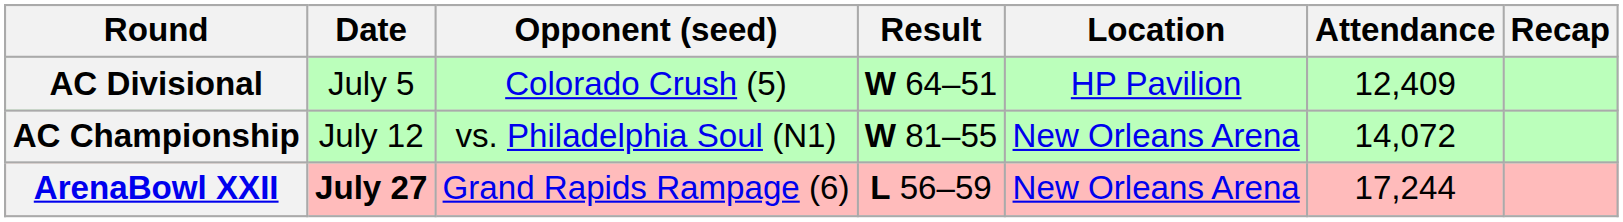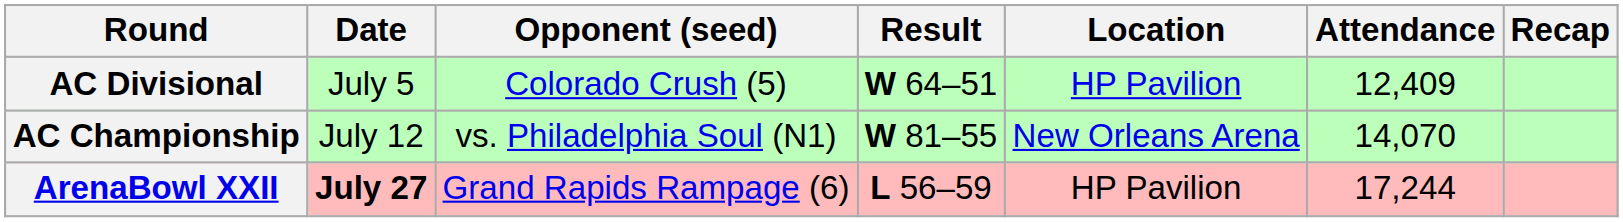(1405, 135) 14,072 -> (1405, 135) 14,070
(1156, 188) New Orleans Arena -> (1156, 188) HP Pavilion
